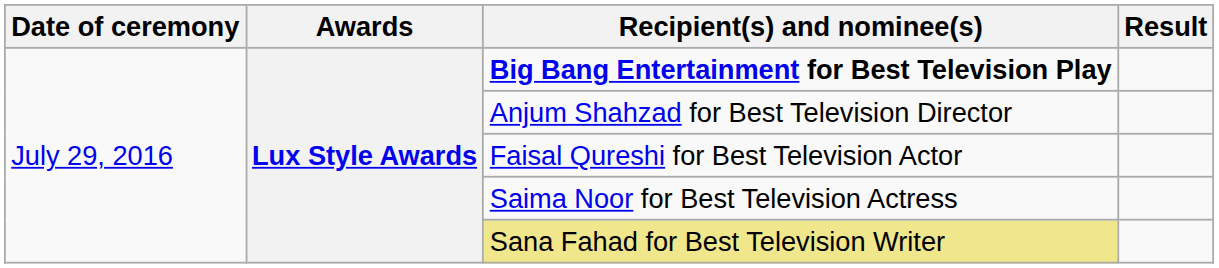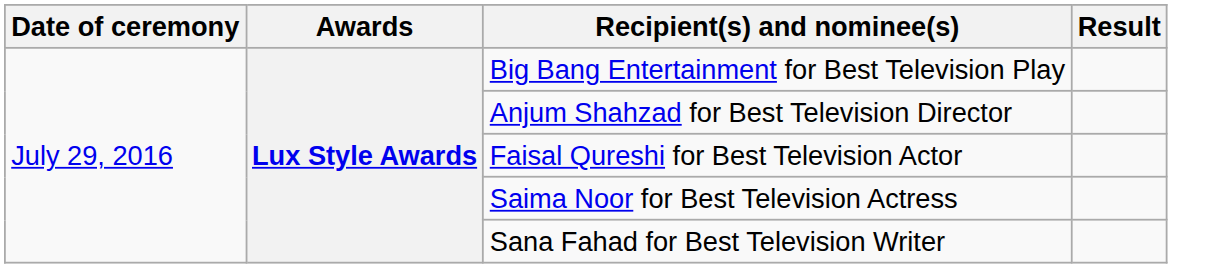(801, 70) bold -> (777, 70) normal
(717, 242) khaki background -> (717, 242) no background
